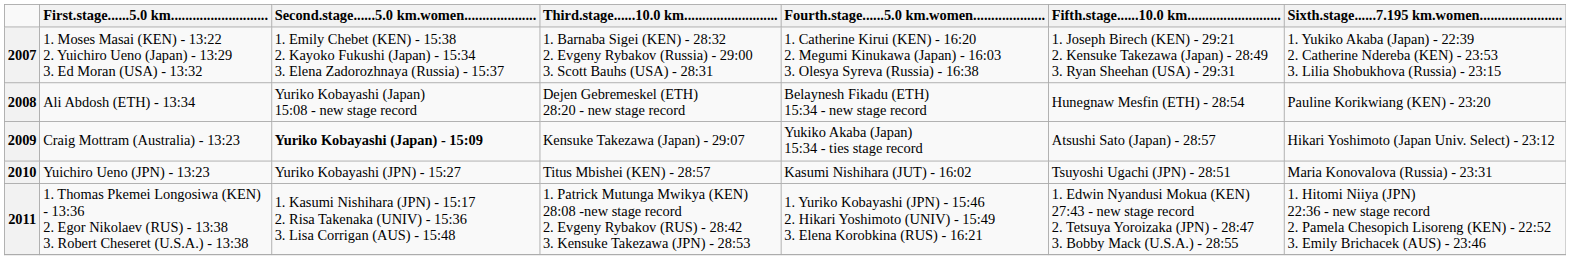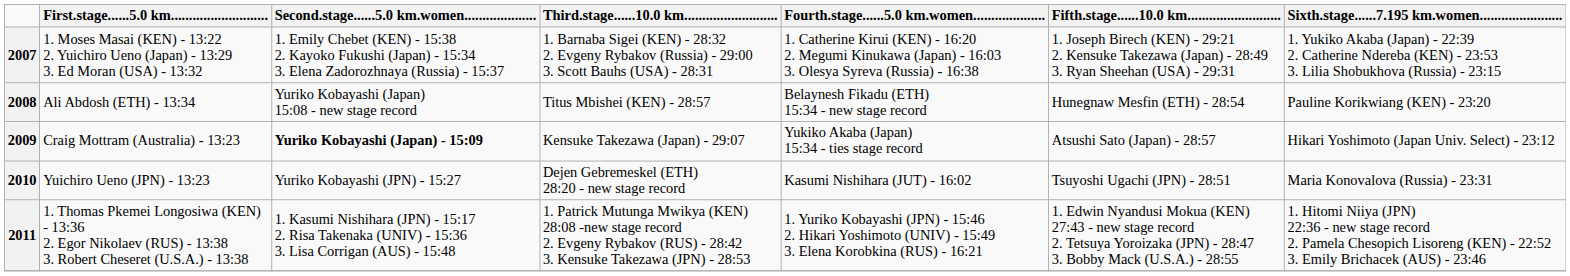(620, 102) Dejen Gebremeskel (ETH) 28:20 - new stage record -> (627, 102) Titus Mbishei (KEN) - 28:57
(627, 172) Titus Mbishei (KEN) - 28:57 -> (620, 180) Dejen Gebremeskel (ETH) 28:20 - new stage record
